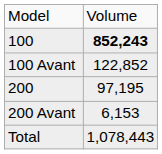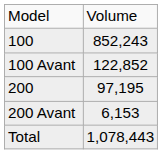(120, 40) bold -> (120, 40) normal
